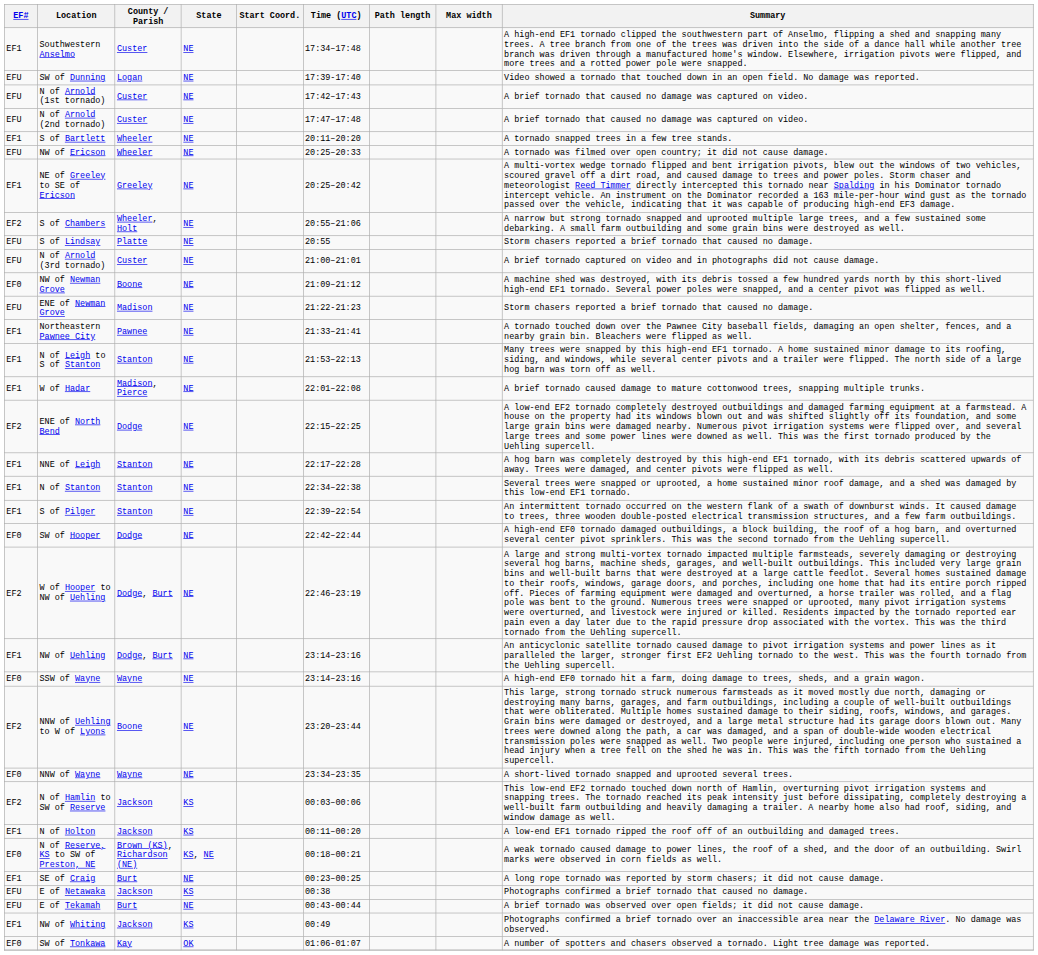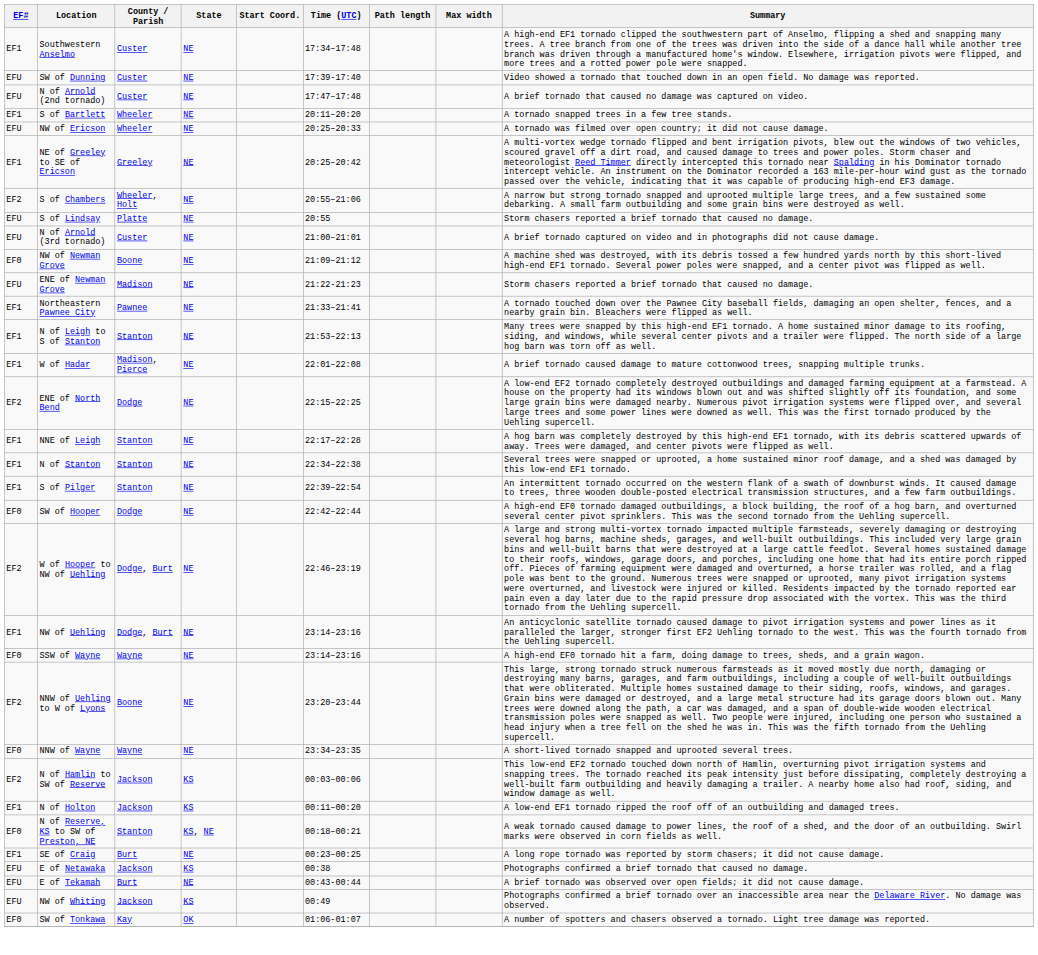(130, 78) Logan -> (132, 78) Custer
- row: (72, 96)
(145, 855) Brown (KS), Richardson (NE) -> (135, 832) Stanton
(14, 925) EF1 -> (14, 901) EFU
